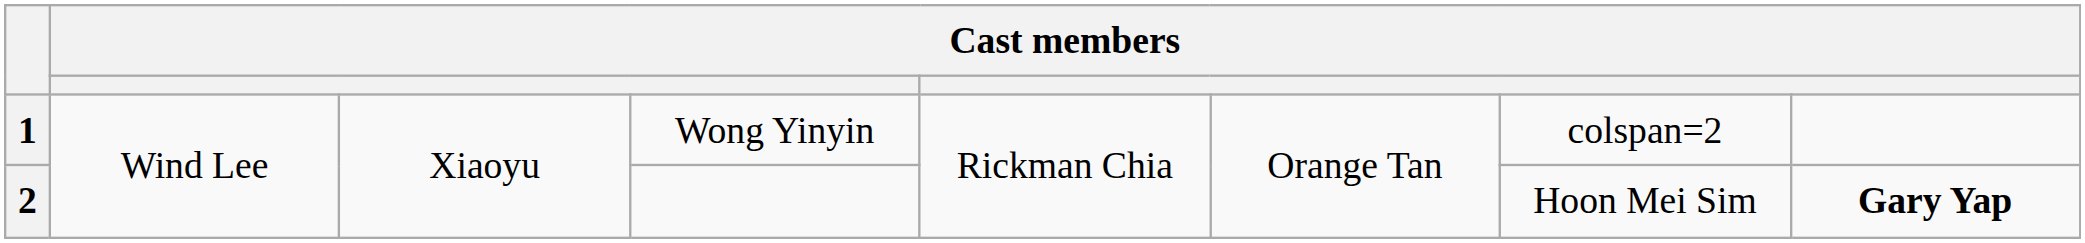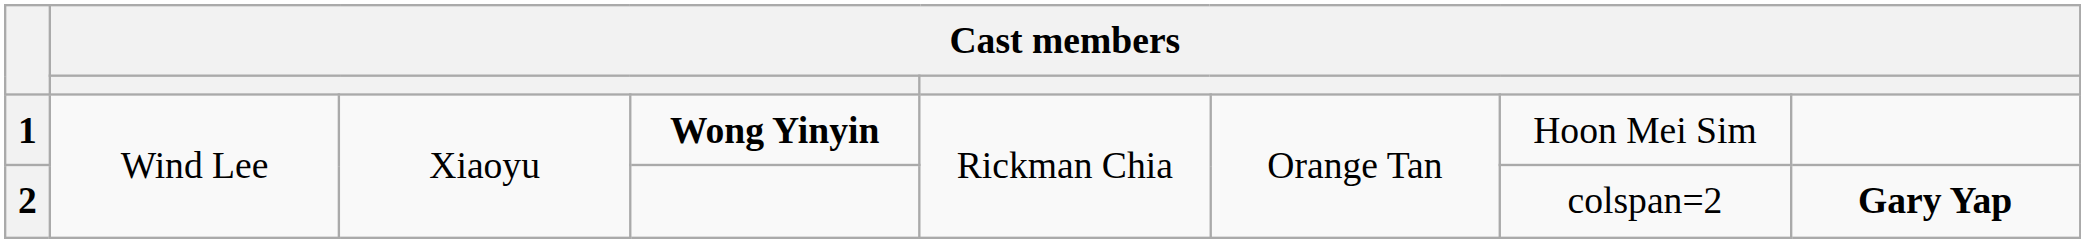(775, 130) normal -> (775, 130) bold
(1645, 130) colspan=2 -> (1645, 130) Hoon Mei Sim
(1645, 201) Hoon Mei Sim -> (1645, 201) colspan=2
